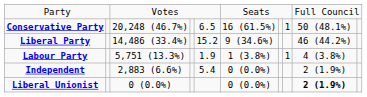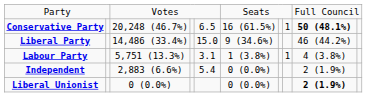(325, 26) normal -> (325, 26) bold
(207, 41) 15.2 -> (207, 41) 15.0
(207, 56) 1.9 -> (207, 56) 3.1
